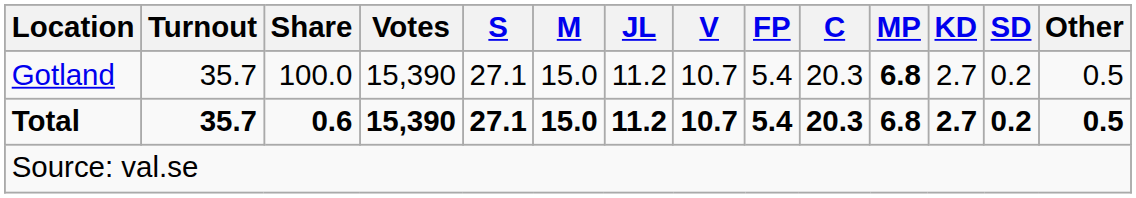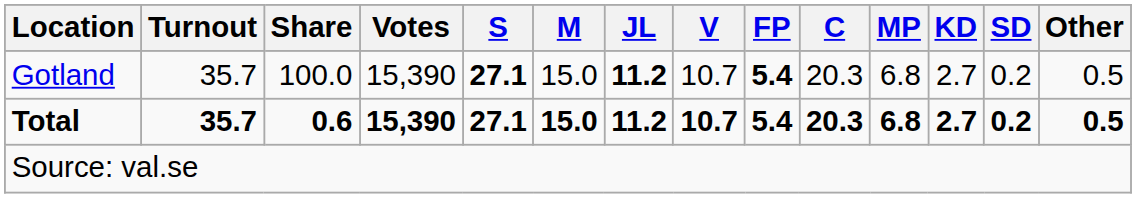(498, 74) normal -> (498, 74) bold
(639, 74) normal -> (639, 74) bold
(772, 74) normal -> (772, 74) bold
(900, 74) bold -> (900, 74) normal
